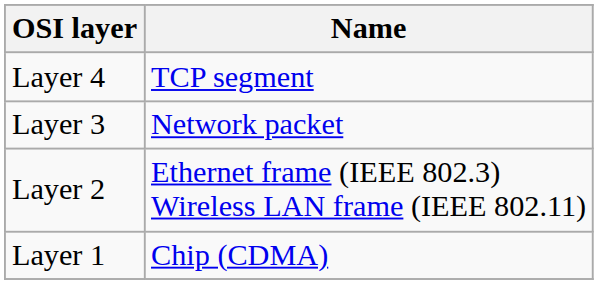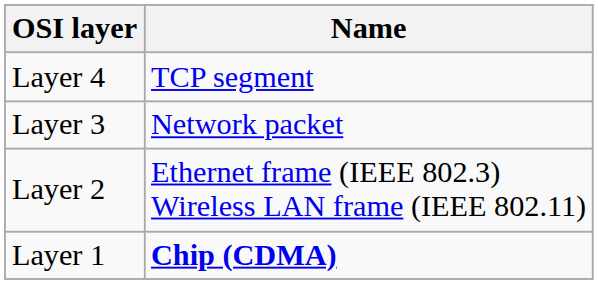(240, 254) normal -> (244, 254) bold
